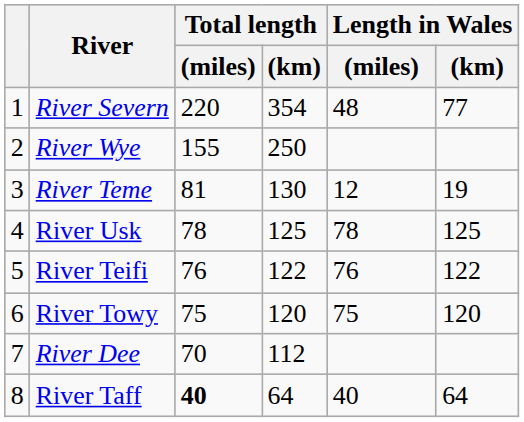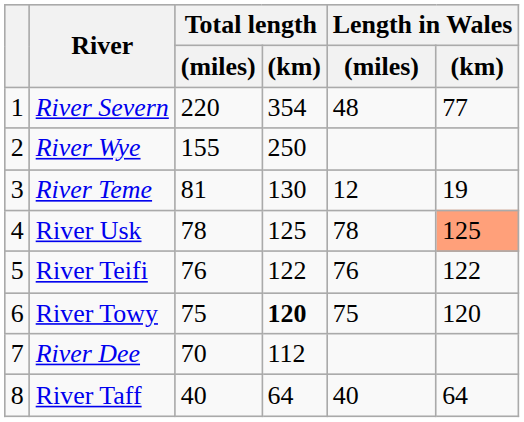(462, 230) no background -> (462, 230) lightsalmon background
(287, 312) normal -> (287, 312) bold
(194, 395) bold -> (194, 395) normal
